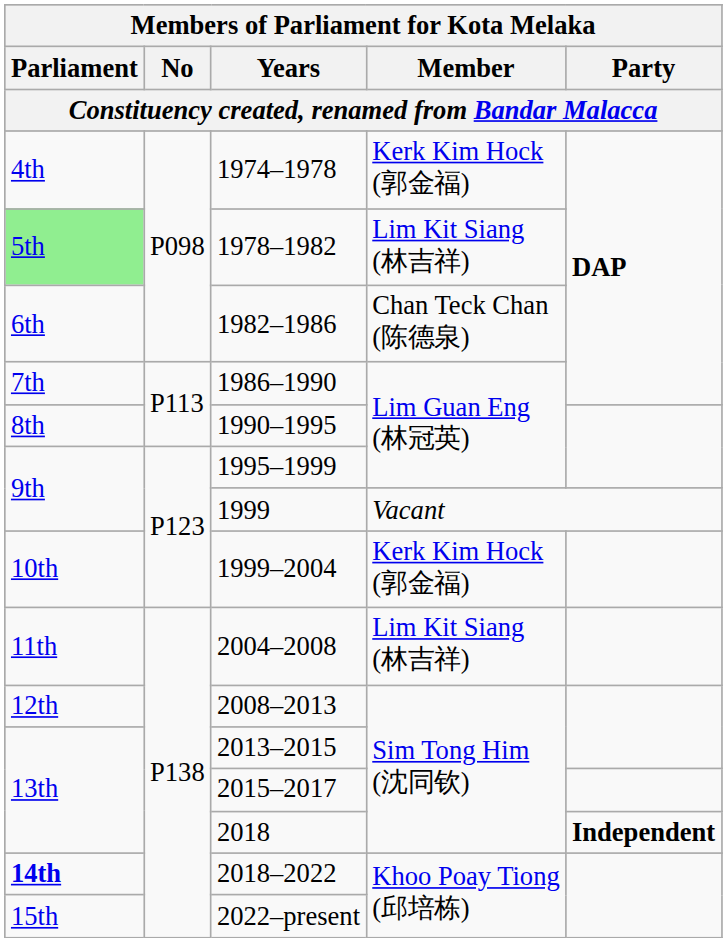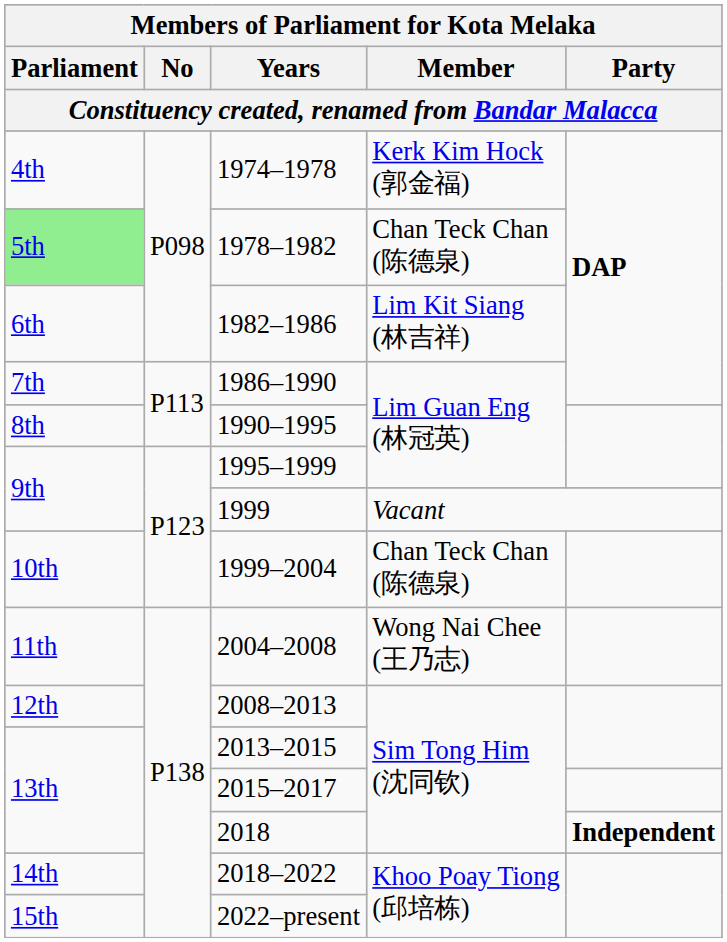(448, 244) Lim Kit Siang (林吉祥) -> (460, 244) Chan Teck Chan (陈德泉)
(460, 321) Chan Teck Chan (陈德泉) -> (448, 321) Lim Kit Siang (林吉祥)
(458, 567) Kerk Kim Hock (郭金福) -> (460, 567) Chan Teck Chan (陈德泉)
(448, 644) Lim Kit Siang (林吉祥) -> (457, 644) Wong Nai Chee (王乃志)
(36, 873) bold -> (35, 873) normal
